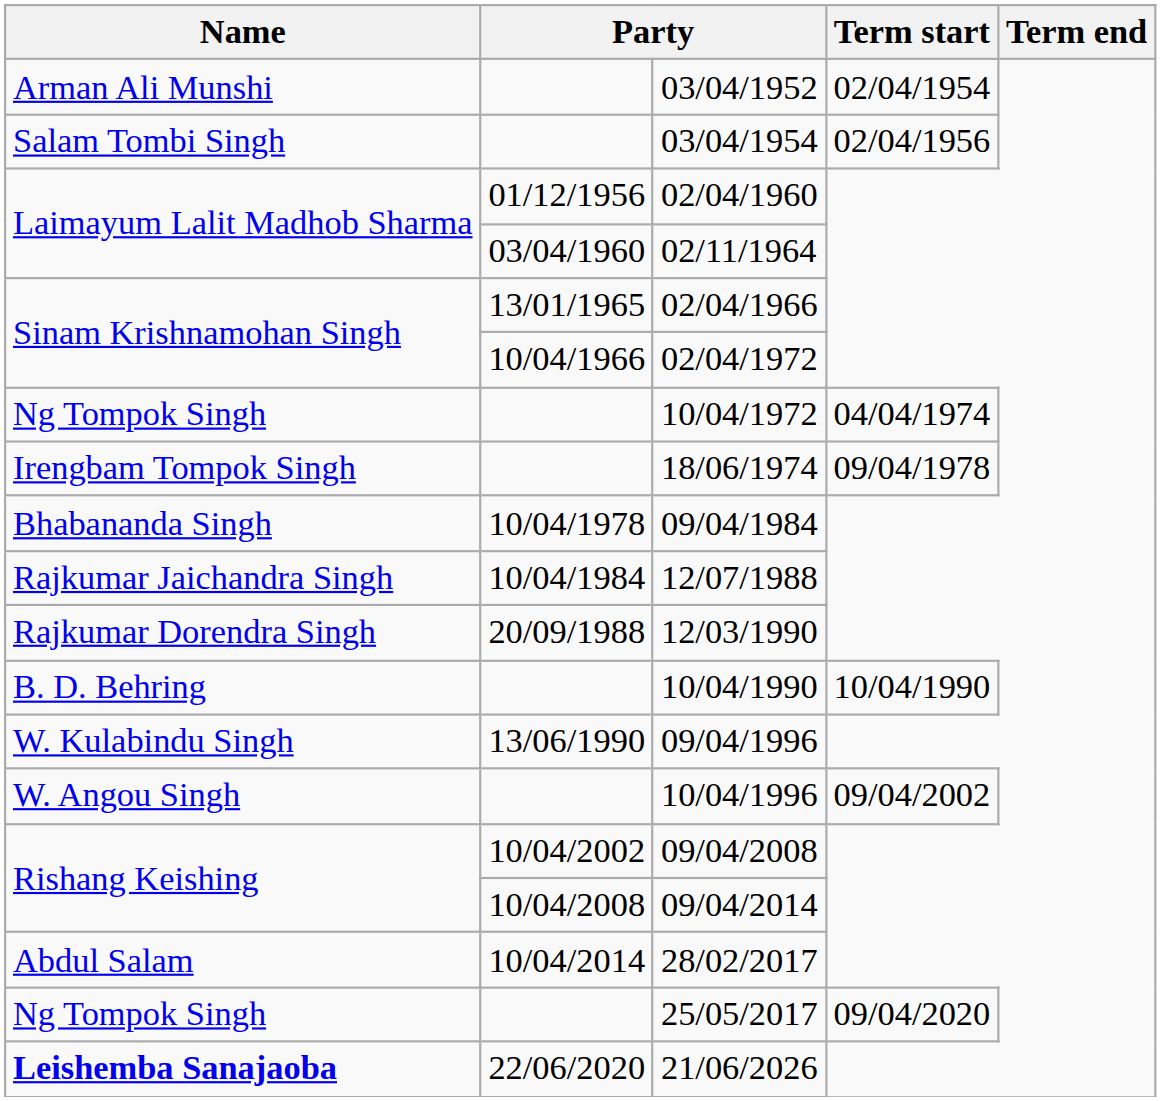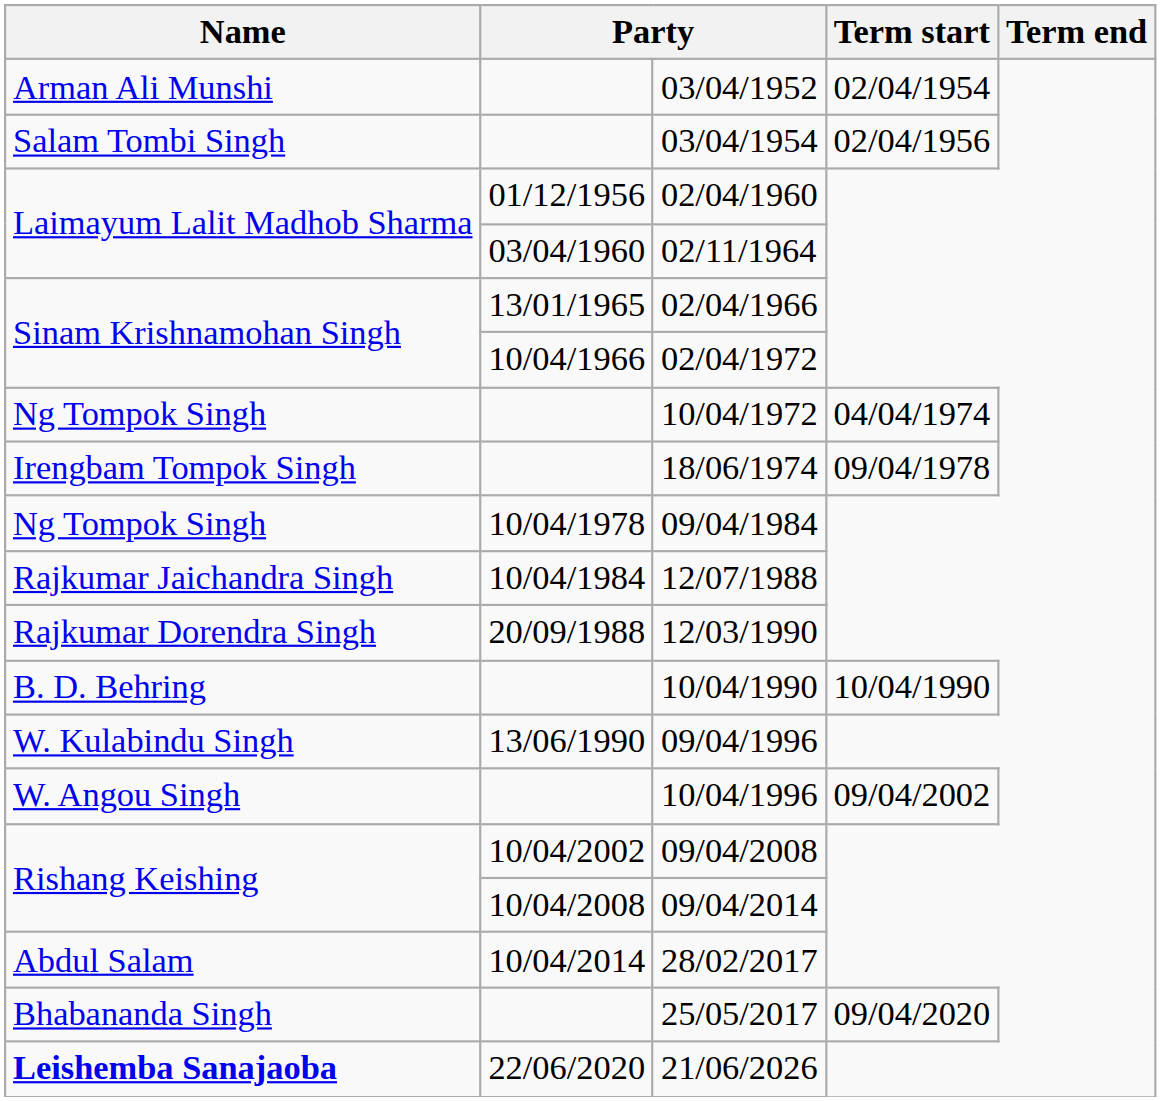(142, 522) Bhabananda Singh -> (140, 522) Ng Tompok Singh
(140, 1013) Ng Tompok Singh -> (142, 1013) Bhabananda Singh
